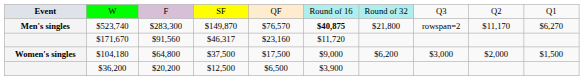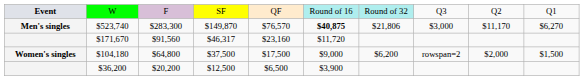(386, 26) $21,800 -> (386, 26) $21,806
(441, 26) rowspan=2 -> (441, 26) $3,000
(441, 54) $3,000 -> (441, 54) rowspan=2
